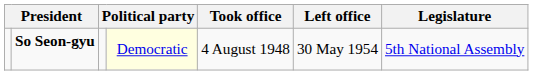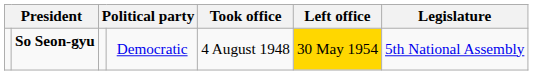(152, 49) lightyellow background -> (152, 49) no background
(337, 49) no background -> (337, 49) gold background
